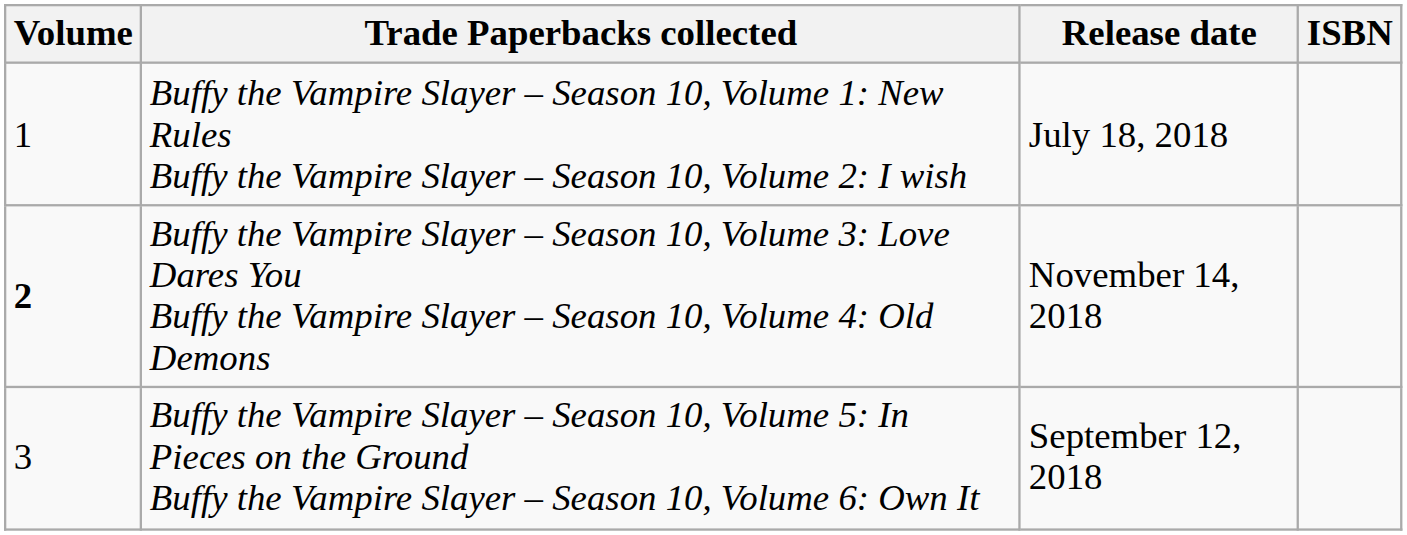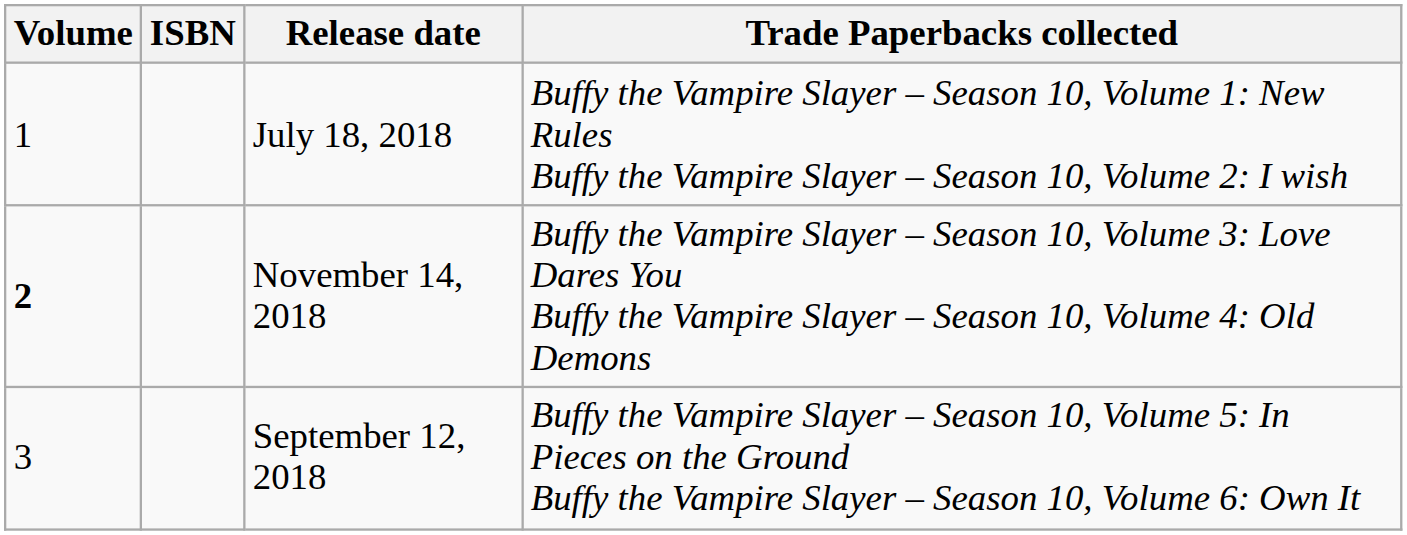columns swapped: (581, 33) <-> (1350, 33)
